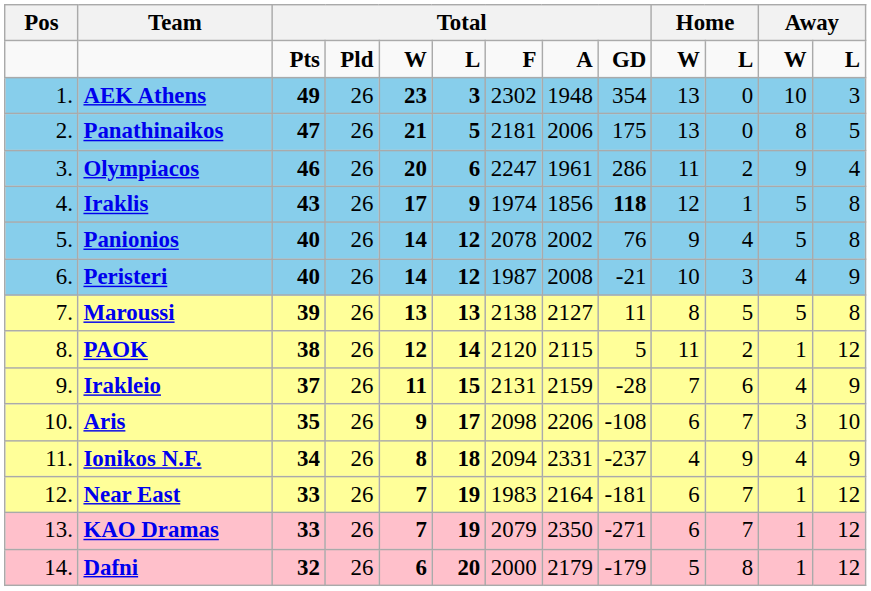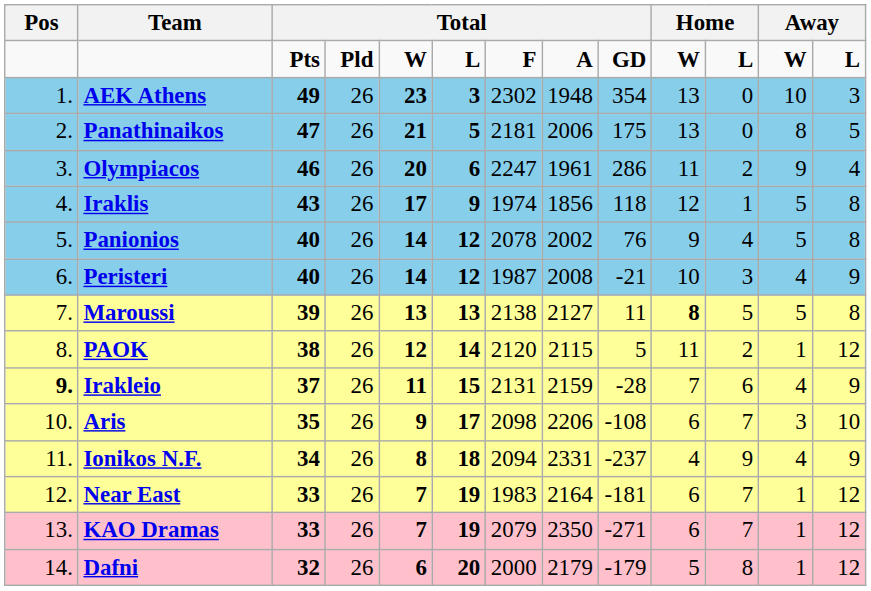(630, 204) bold -> (630, 204) normal
(694, 312) normal -> (694, 312) bold
(64, 385) normal -> (64, 385) bold
